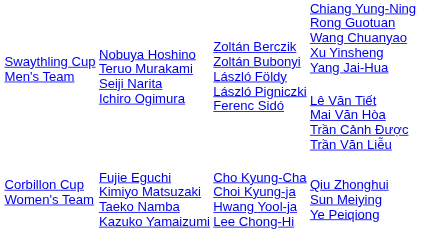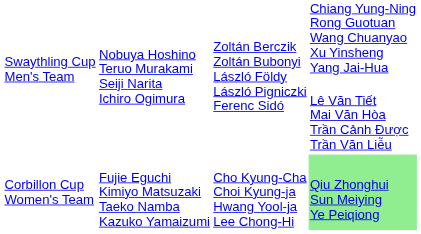(349, 199) no background -> (349, 199) lightgreen background
